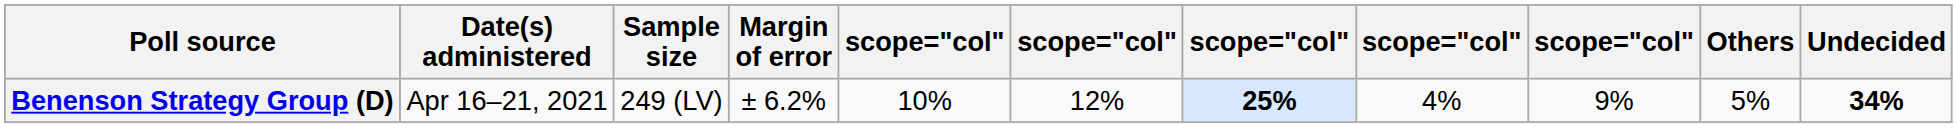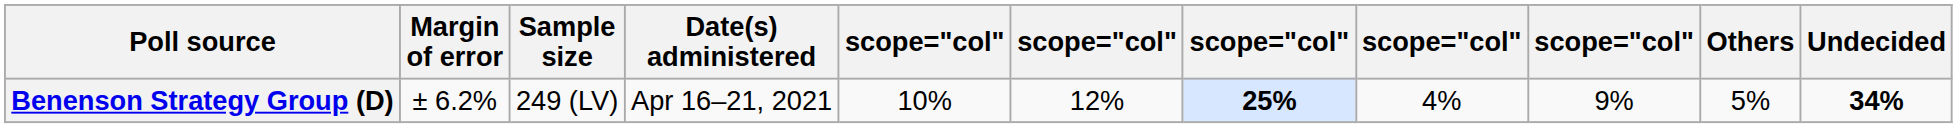columns swapped: (507, 42) <-> (784, 42)
